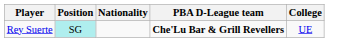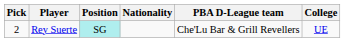+ column: (17, 12)
(218, 29) bold -> (238, 29) normal
